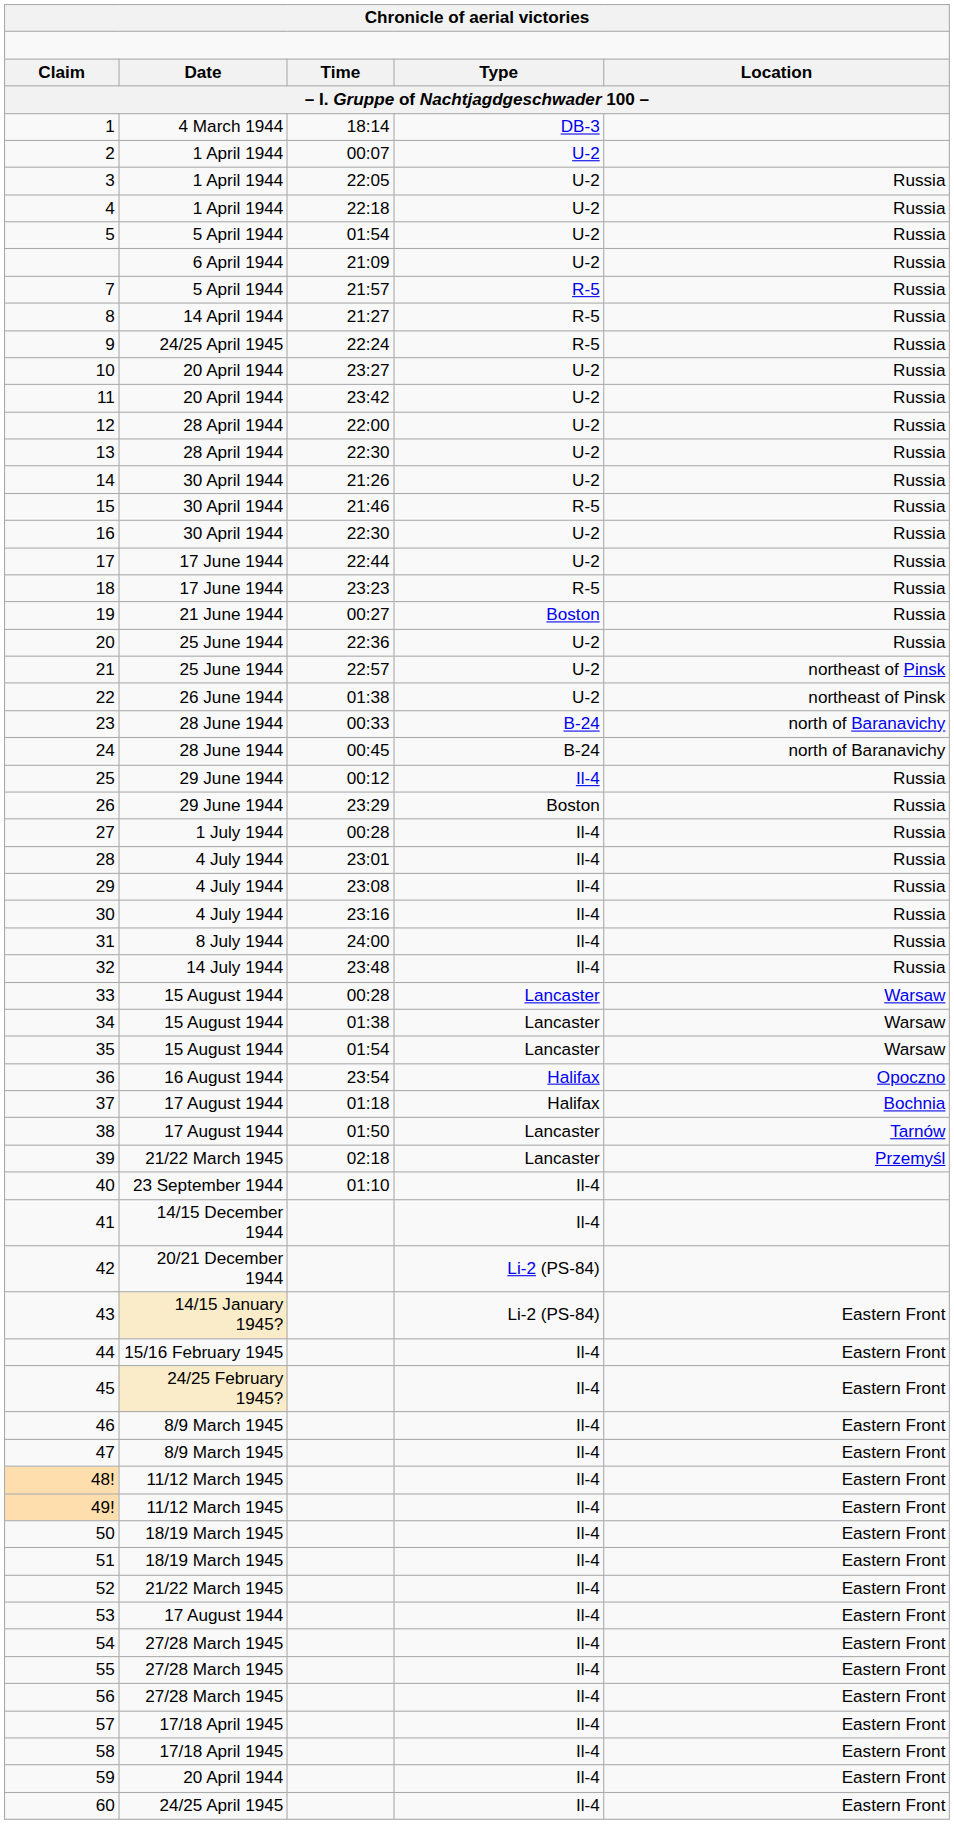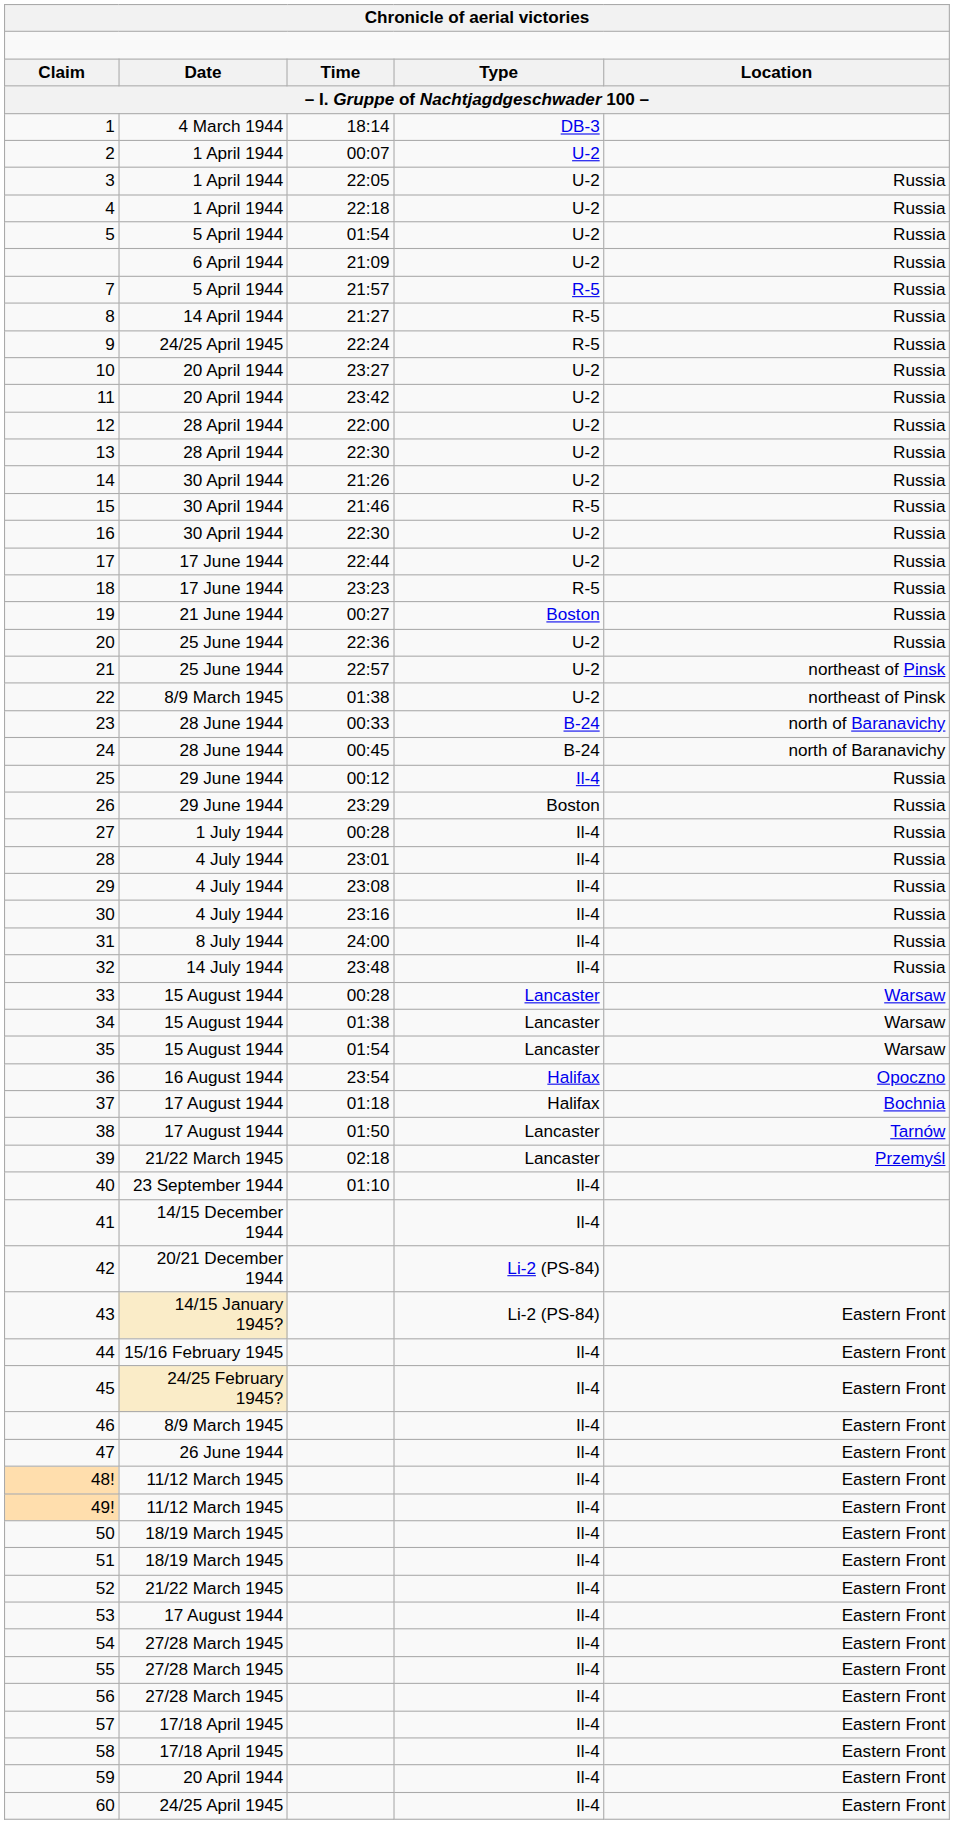(231, 696) 26 June 1944 -> (224, 696) 8/9 March 1945
(224, 1452) 8/9 March 1945 -> (231, 1452) 26 June 1944
